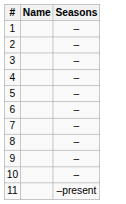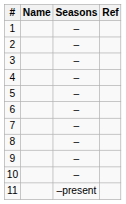+ column: (110, 12)
